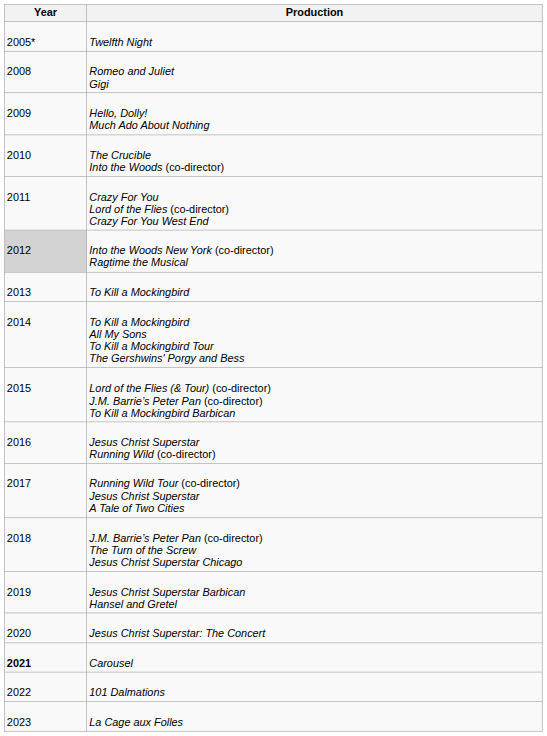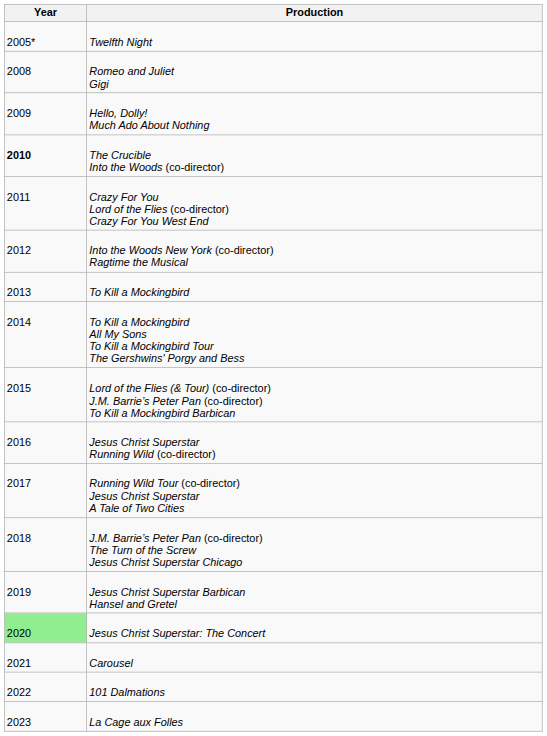(19, 155) normal -> (19, 155) bold
(19, 251) lightgrey background -> (19, 251) no background
(19, 634) no background -> (19, 634) lightgreen background
(19, 663) bold -> (19, 663) normal
